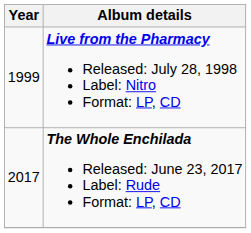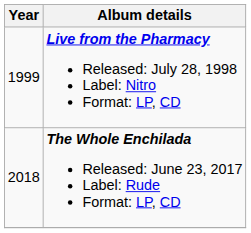(24, 177) 2017 -> (24, 177) 2018
